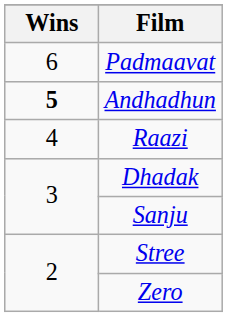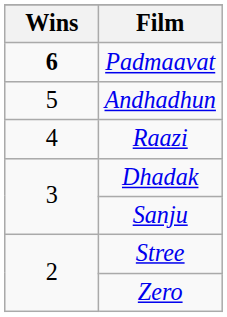(52, 61) normal -> (52, 61) bold
(52, 100) bold -> (52, 100) normal
